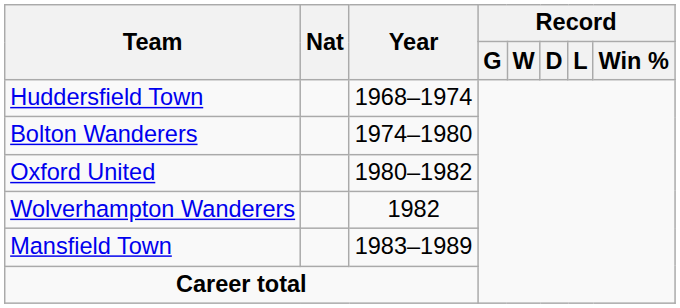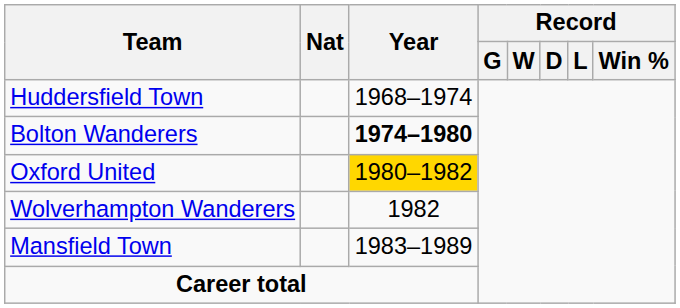(414, 135) normal -> (414, 135) bold
(414, 172) no background -> (414, 172) gold background
